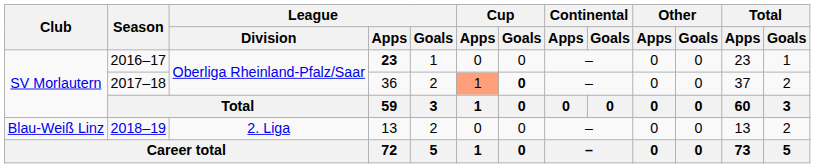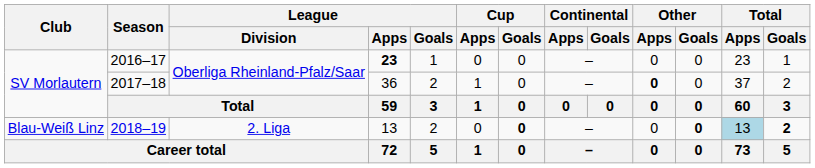(478, 83) lightsalmon background -> (478, 83) no background
(522, 83) bold -> (522, 83) normal
(654, 83) normal -> (654, 83) bold
(522, 128) normal -> (522, 128) bold
(698, 128) normal -> (698, 128) bold
(743, 128) no background -> (743, 128) lightblue background
(787, 128) normal -> (787, 128) bold
